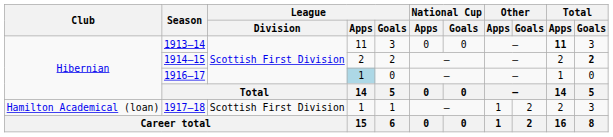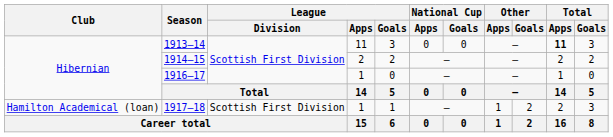(591, 60) bold -> (591, 60) normal
(361, 76) lightblue background -> (361, 76) no background
